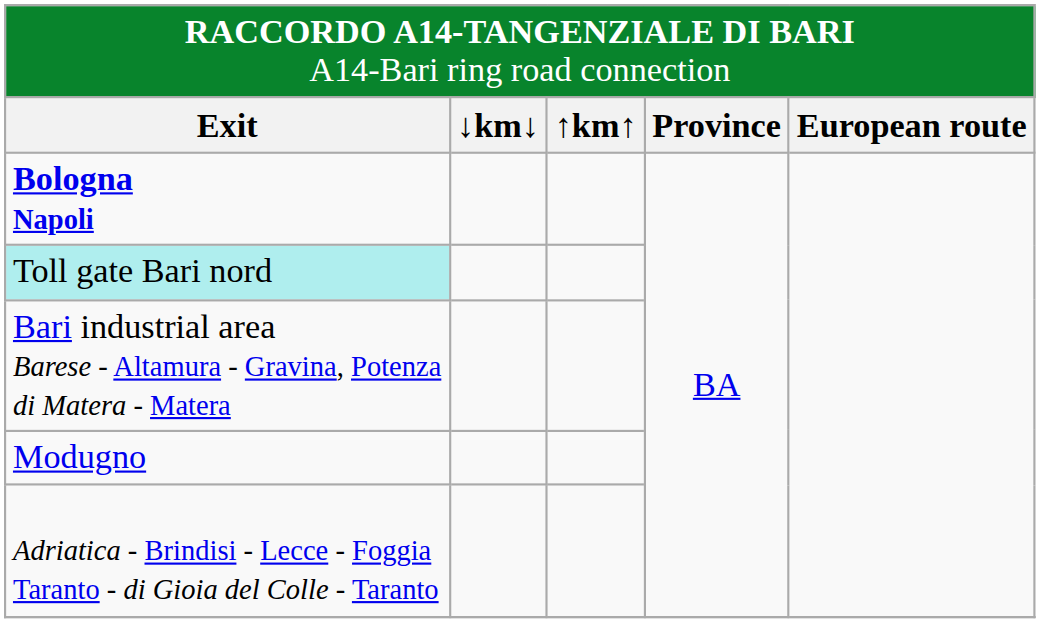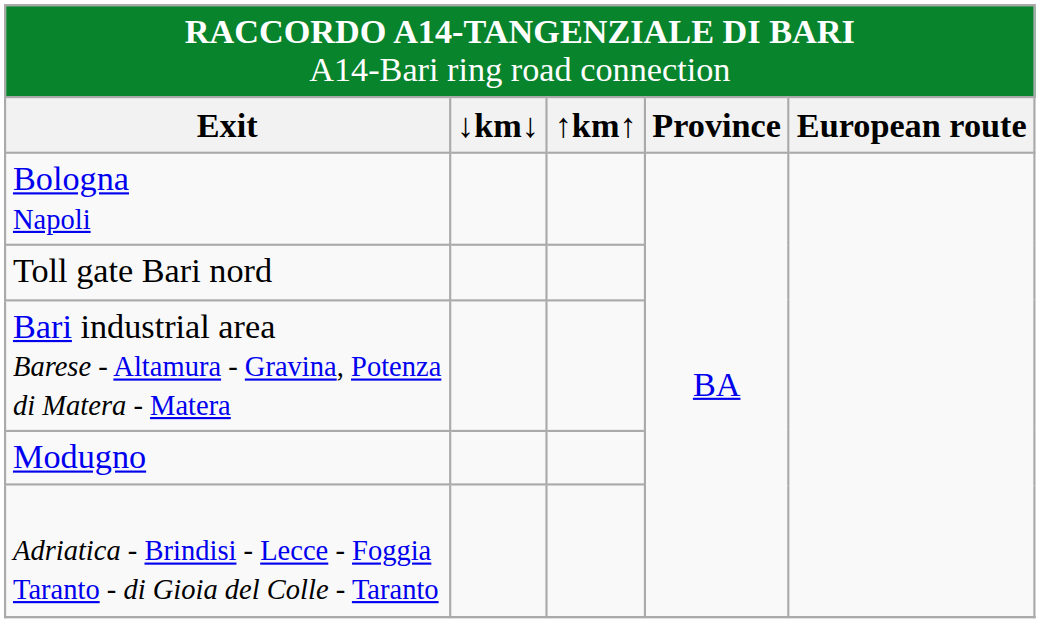(73, 198) bold -> (71, 198) normal
(143, 271) paleturquoise background -> (143, 271) no background
